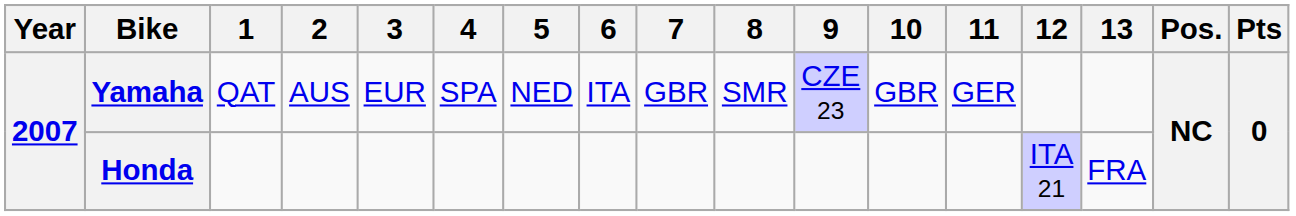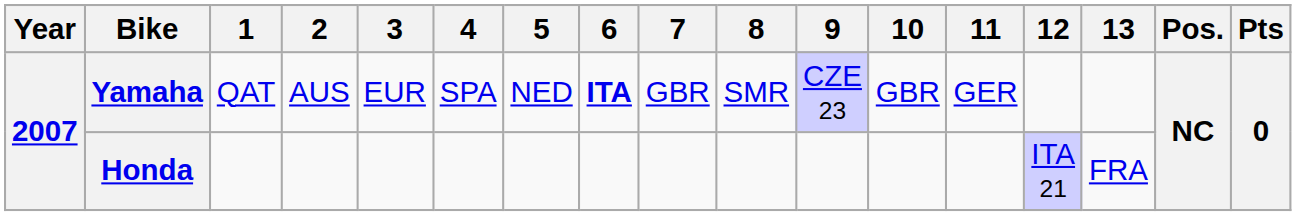(608, 92) normal -> (609, 92) bold
